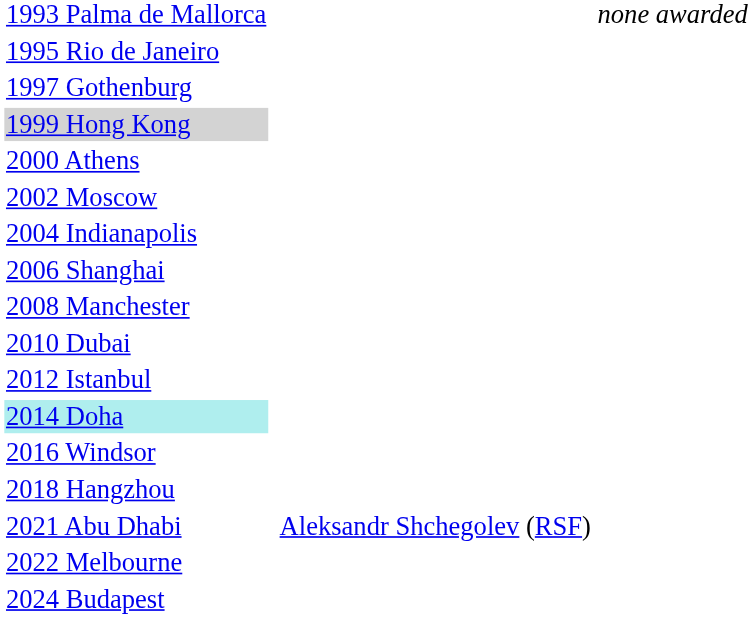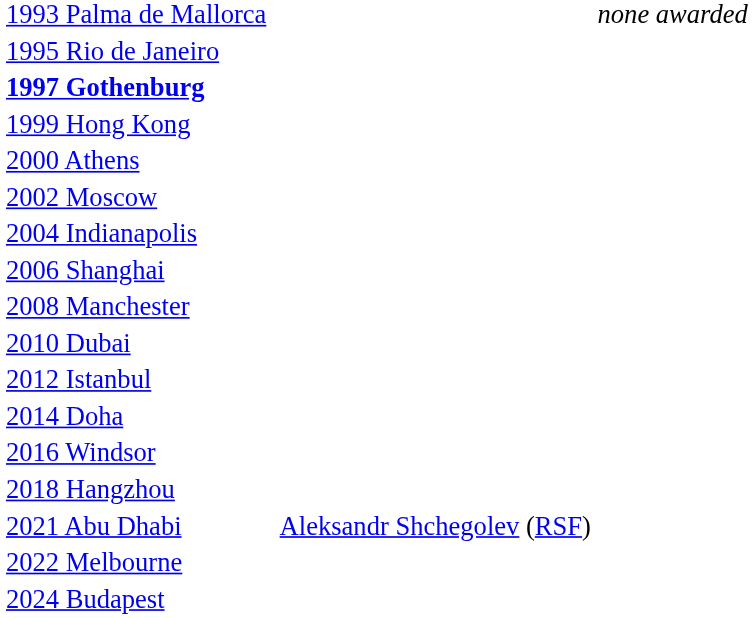(99, 87) normal -> (105, 87) bold
(98, 124) lightgrey background -> (98, 124) no background
(65, 416) paleturquoise background -> (65, 416) no background
